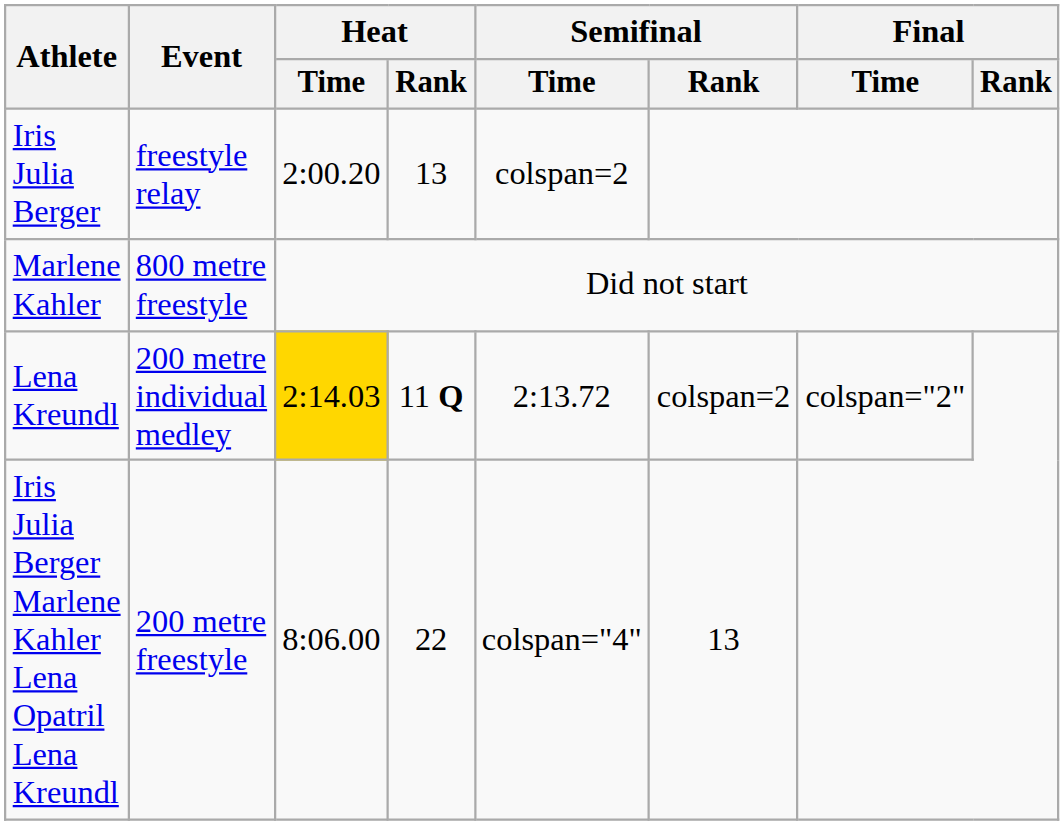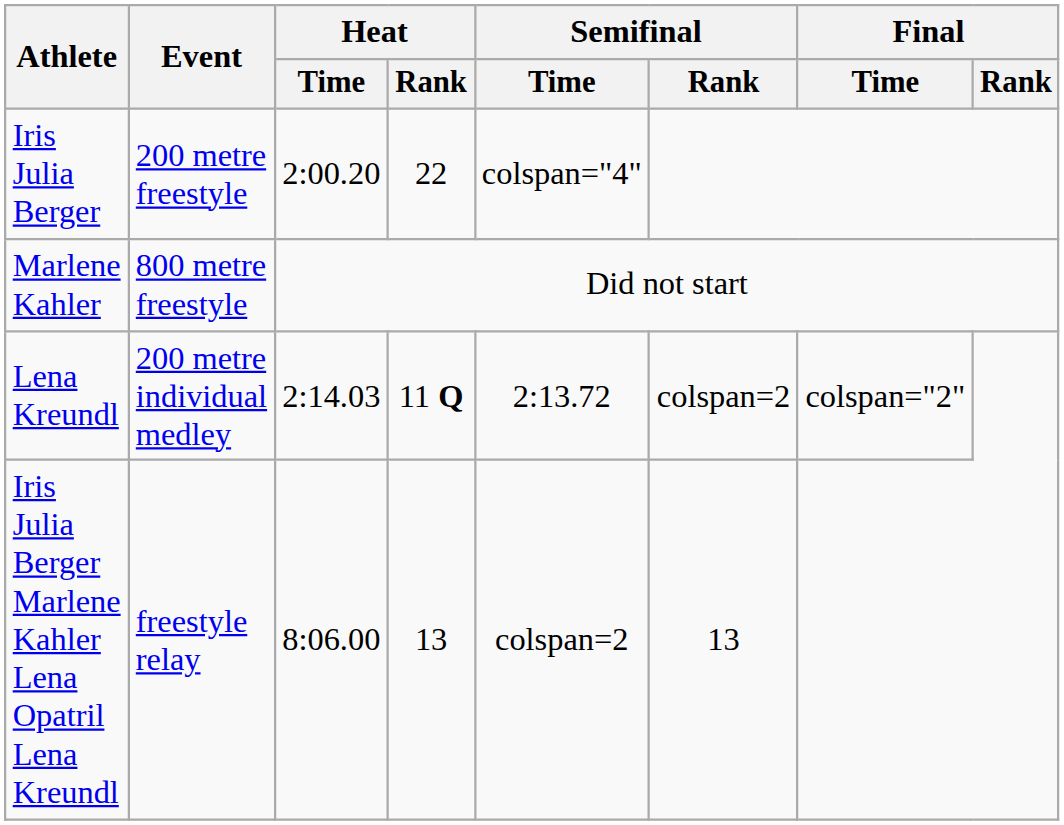(192, 173) freestyle relay -> (201, 173) 200 metre freestyle
(431, 173) 13 -> (431, 173) 22
(562, 173) colspan=2 -> (562, 173) colspan="4"
(331, 395) gold background -> (331, 395) no background
(201, 640) 200 metre freestyle -> (192, 640) freestyle relay
(431, 640) 22 -> (431, 640) 13
(562, 640) colspan="4" -> (562, 640) colspan=2
